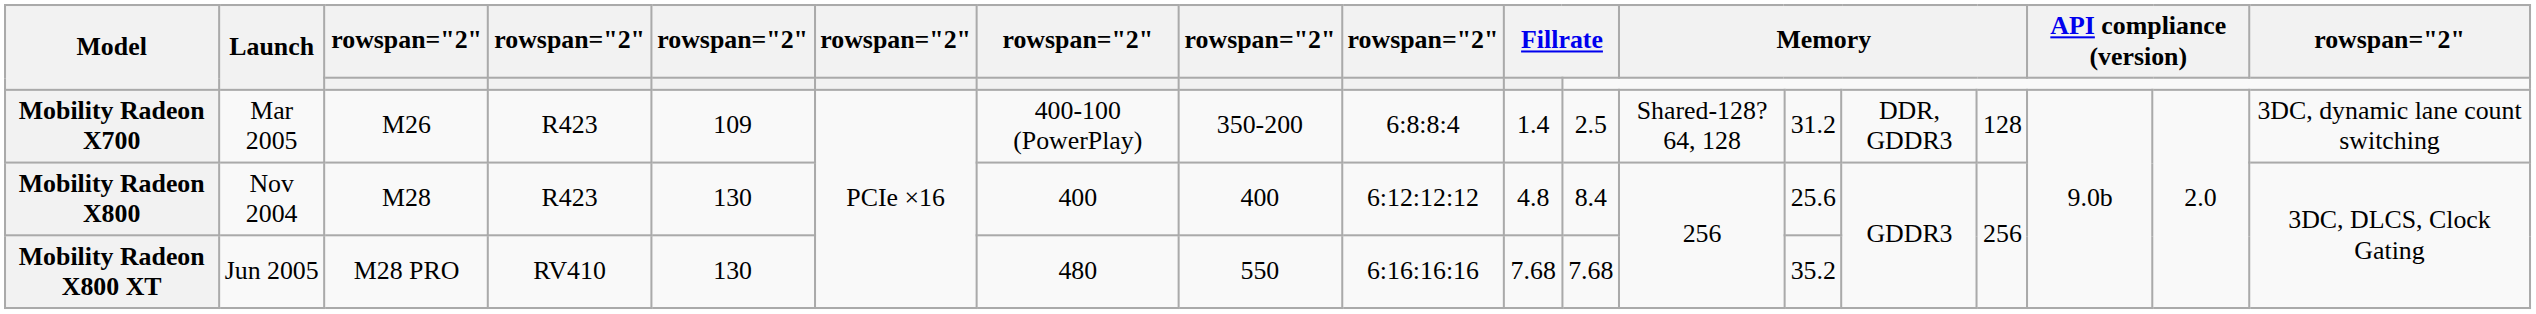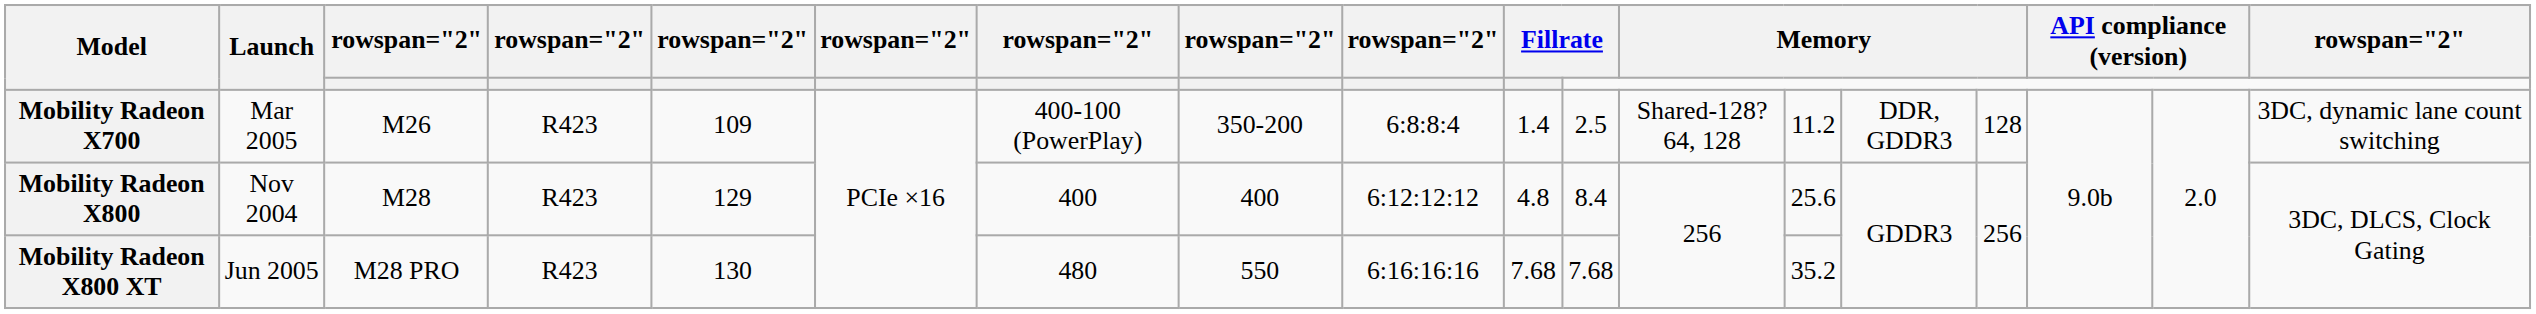(1813, 125) 31.2 -> (1813, 125) 11.2
(733, 198) 130 -> (733, 198) 129
(570, 271) RV410 -> (570, 271) R423
